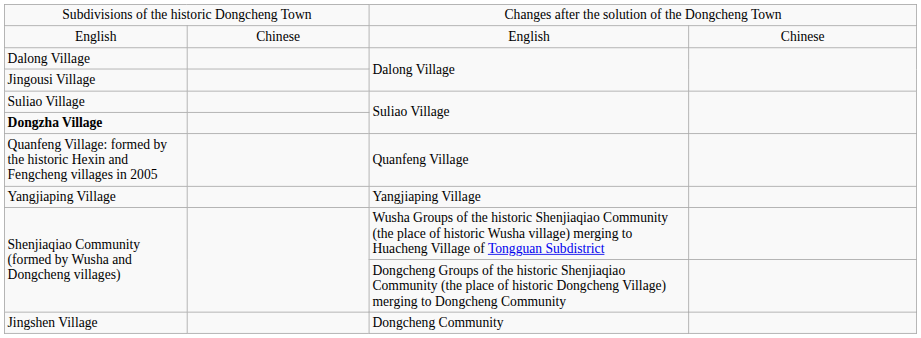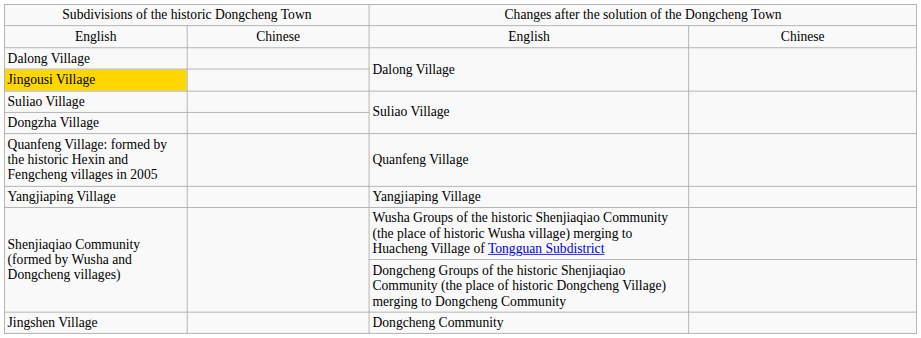(51, 79) no background -> (51, 79) gold background
(55, 123) bold -> (53, 123) normal
